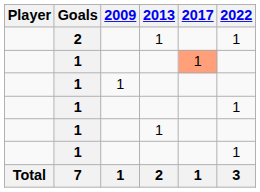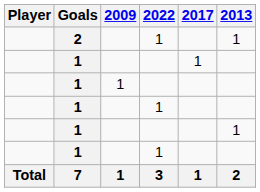columns swapped: (159, 15) <-> (236, 15)
(198, 61) lightsalmon background -> (198, 61) no background
